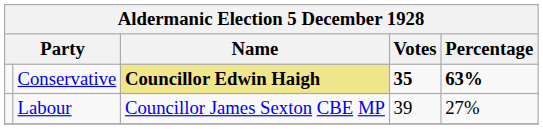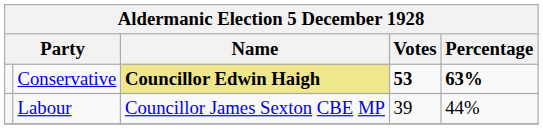(403, 78) 35 -> (403, 78) 53
(462, 108) 27% -> (462, 108) 44%
